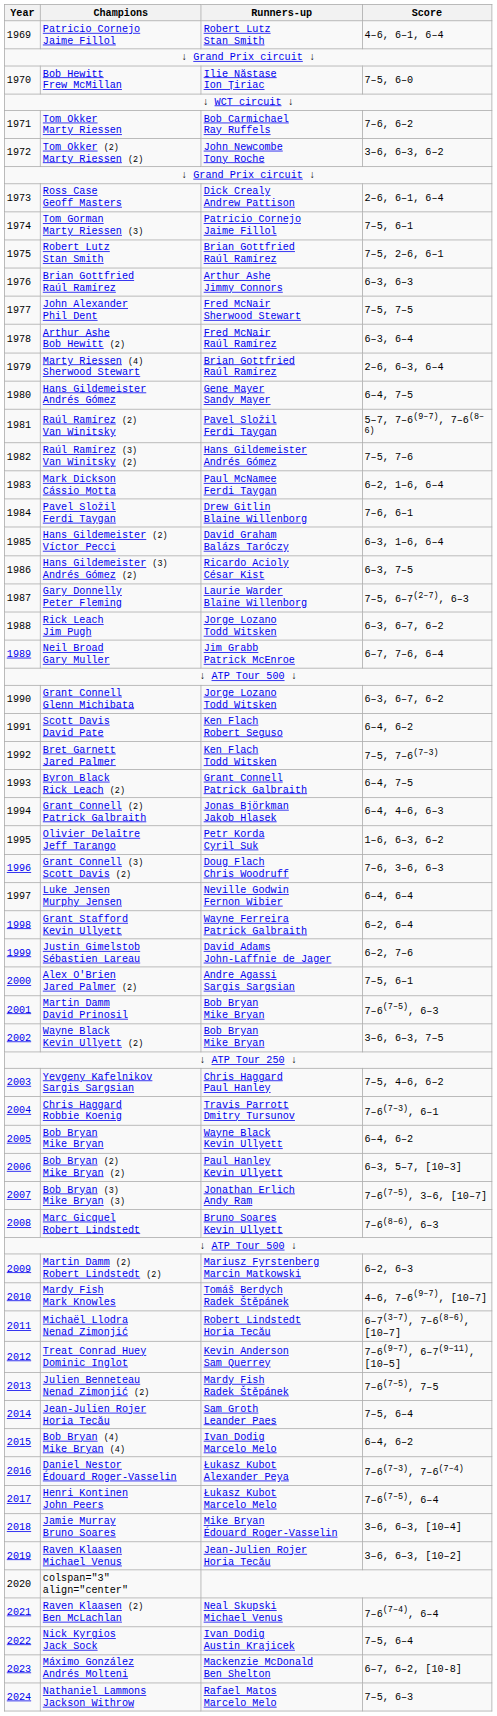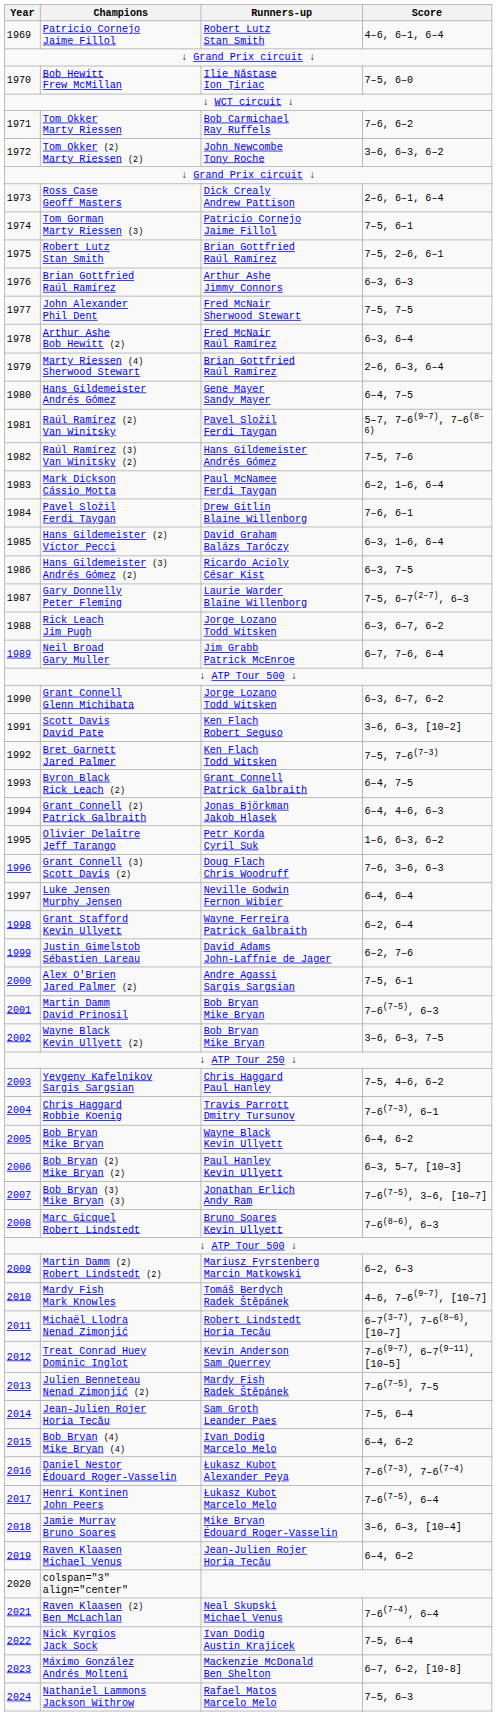(389, 727) 6–4, 6–2 -> (413, 727) 3–6, 6–3, [10–2]
(413, 1556) 3–6, 6–3, [10–2] -> (389, 1556) 6–4, 6–2
